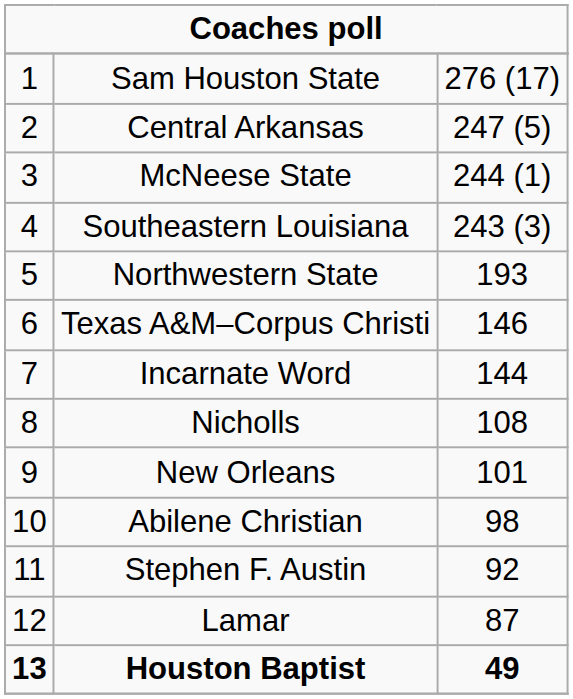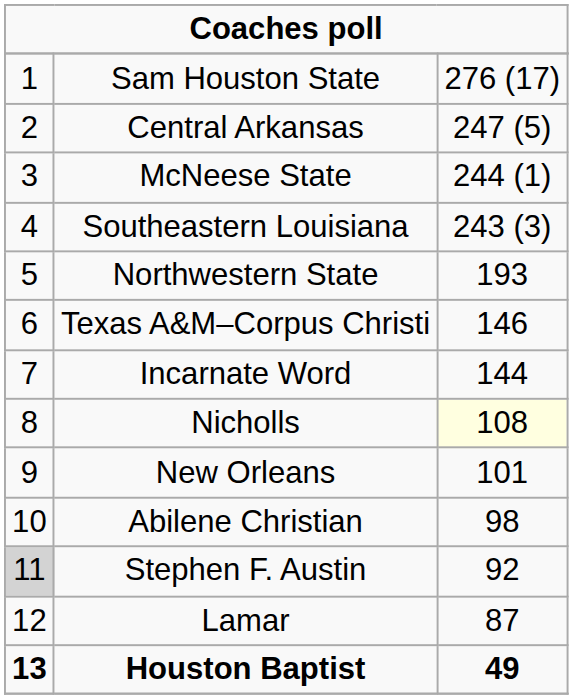(502, 422) no background -> (502, 422) lightyellow background
(29, 570) no background -> (29, 570) lightgrey background
